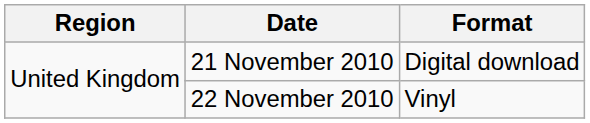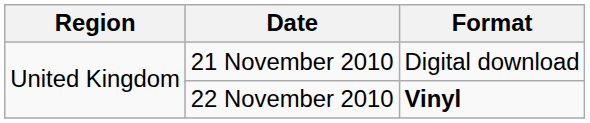(430, 99) normal -> (433, 99) bold
